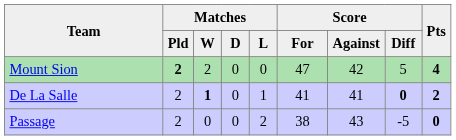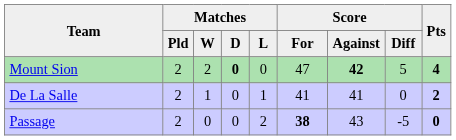(178, 69) bold -> (178, 69) normal
(235, 69) normal -> (235, 69) bold
(356, 69) normal -> (356, 69) bold
(208, 95) bold -> (208, 95) normal
(403, 95) bold -> (403, 95) normal
(302, 121) normal -> (302, 121) bold
